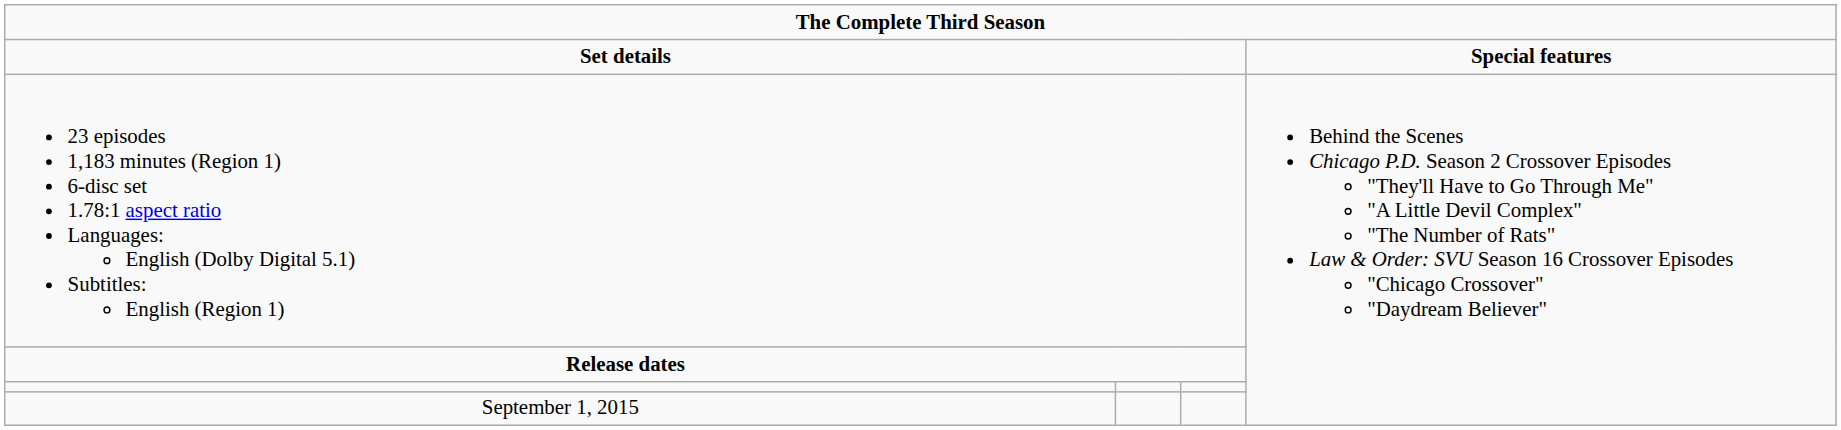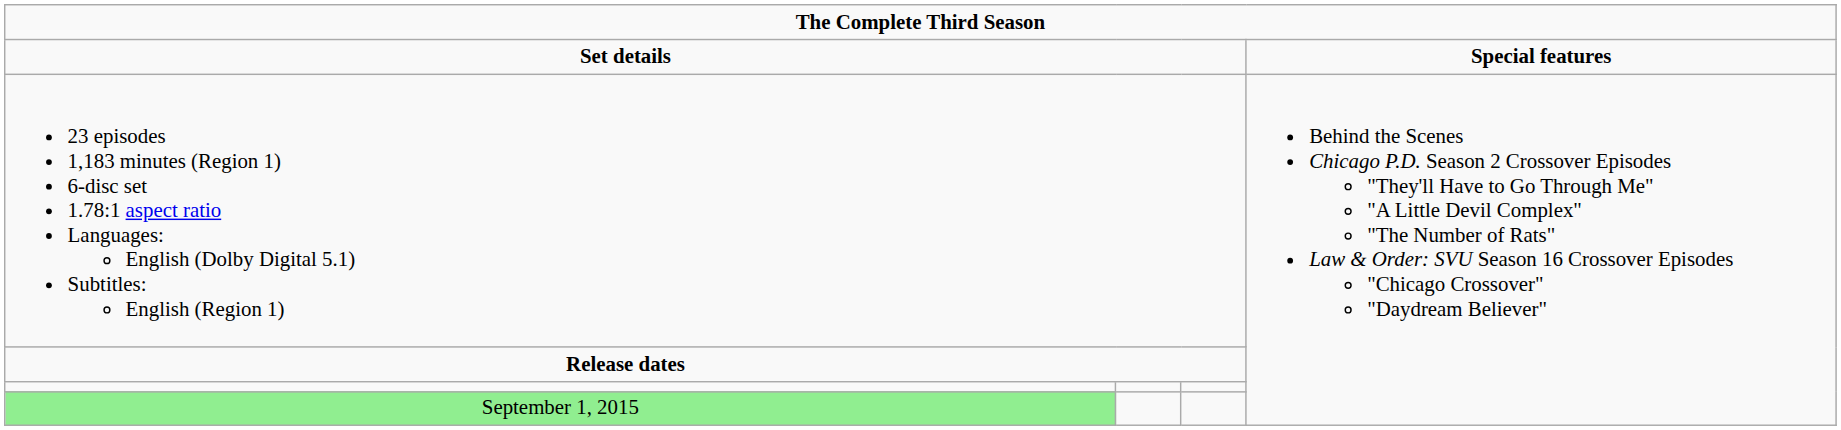(560, 408) no background -> (560, 408) lightgreen background
